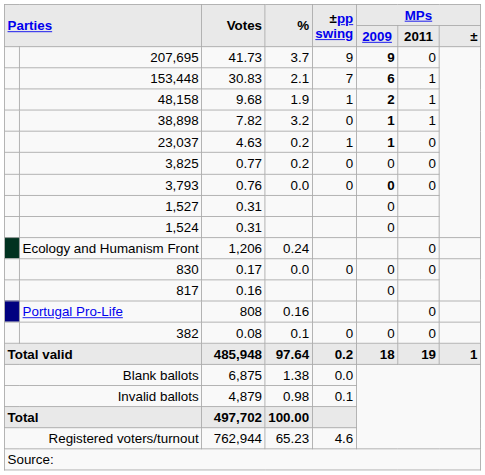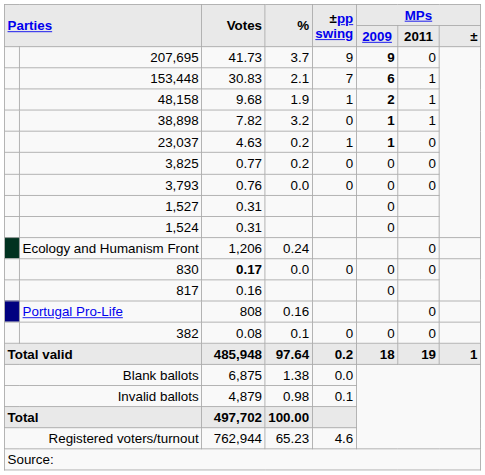(391, 185) bold -> (391, 185) normal
(249, 269) normal -> (249, 269) bold
